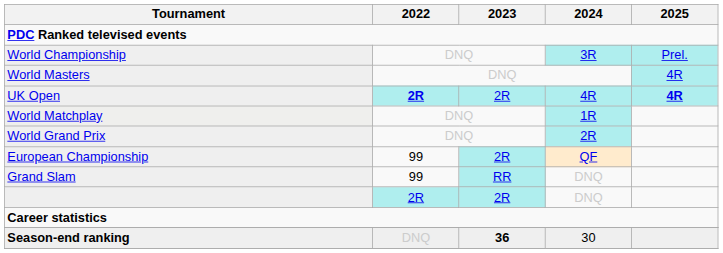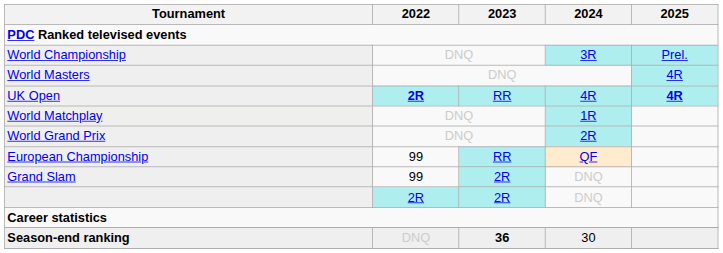(502, 95) 2R -> (502, 95) RR
(502, 156) 2R -> (502, 156) RR
(502, 177) RR -> (502, 177) 2R
